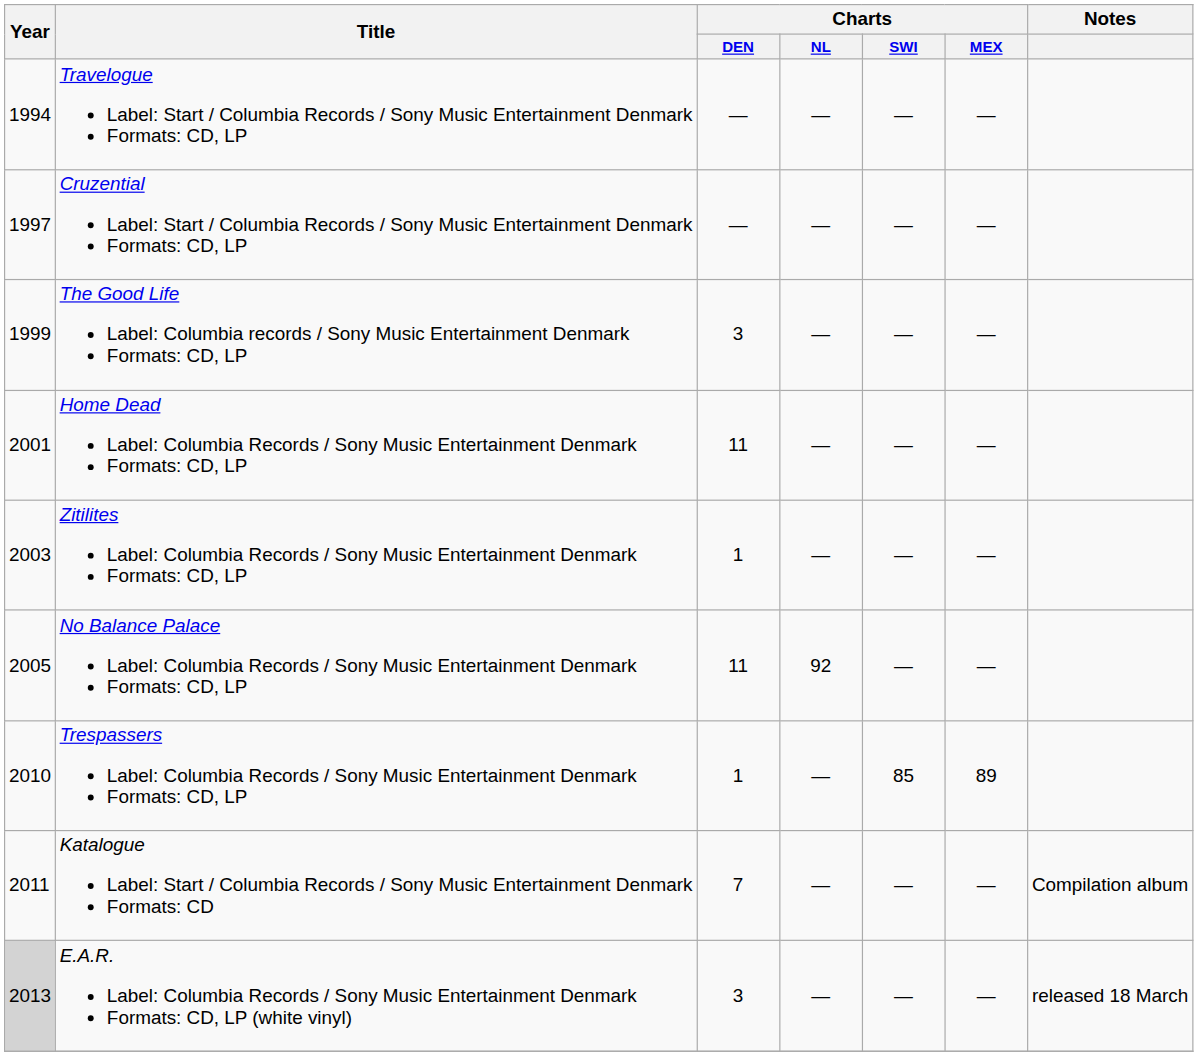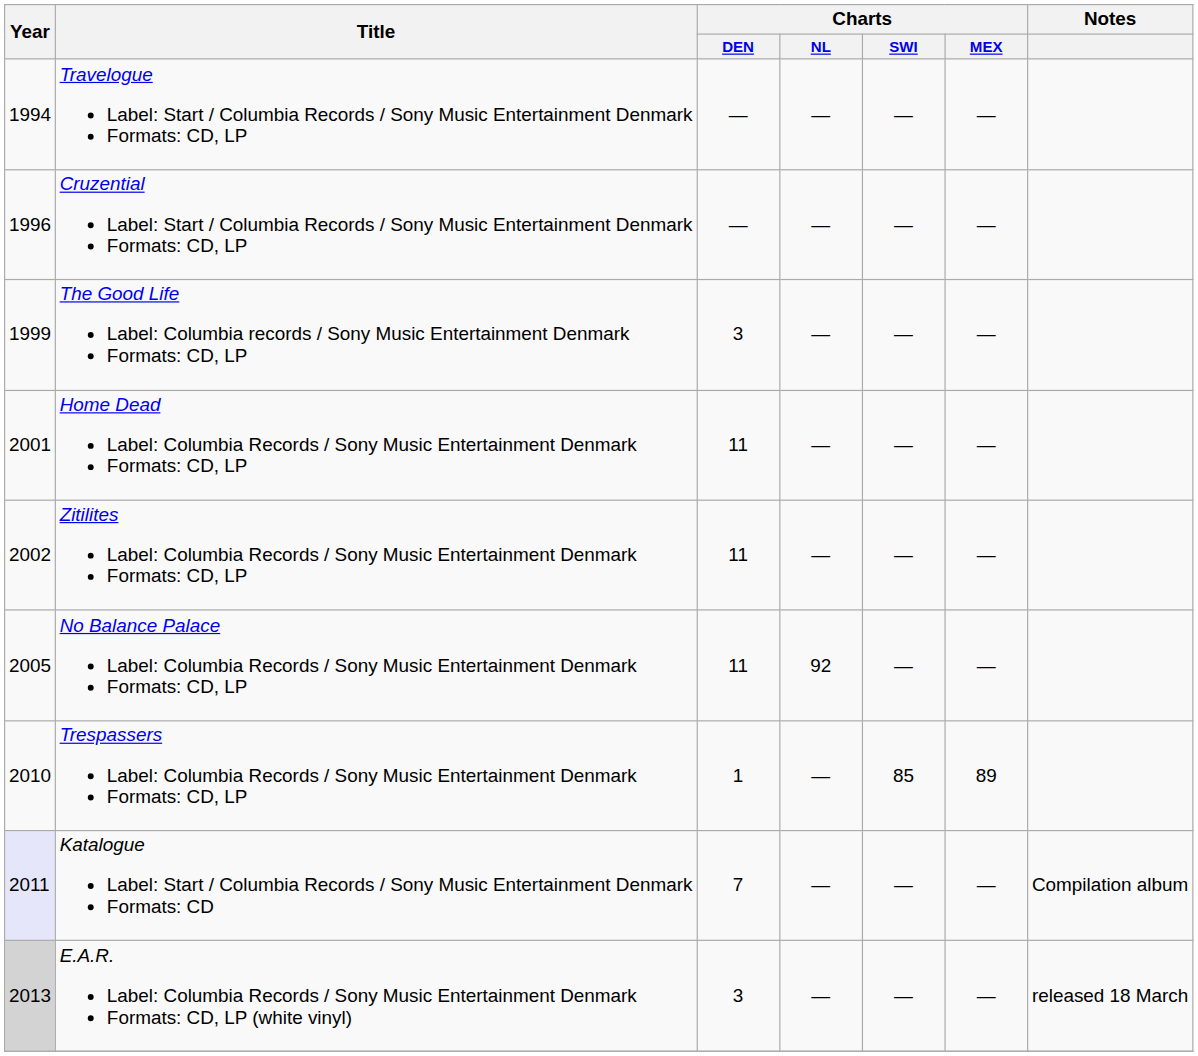(30, 224) 1997 -> (30, 224) 1996
(30, 555) 2003 -> (30, 555) 2002
(738, 555) 1 -> (738, 555) 11
(29, 885) no background -> (29, 885) lavender background
